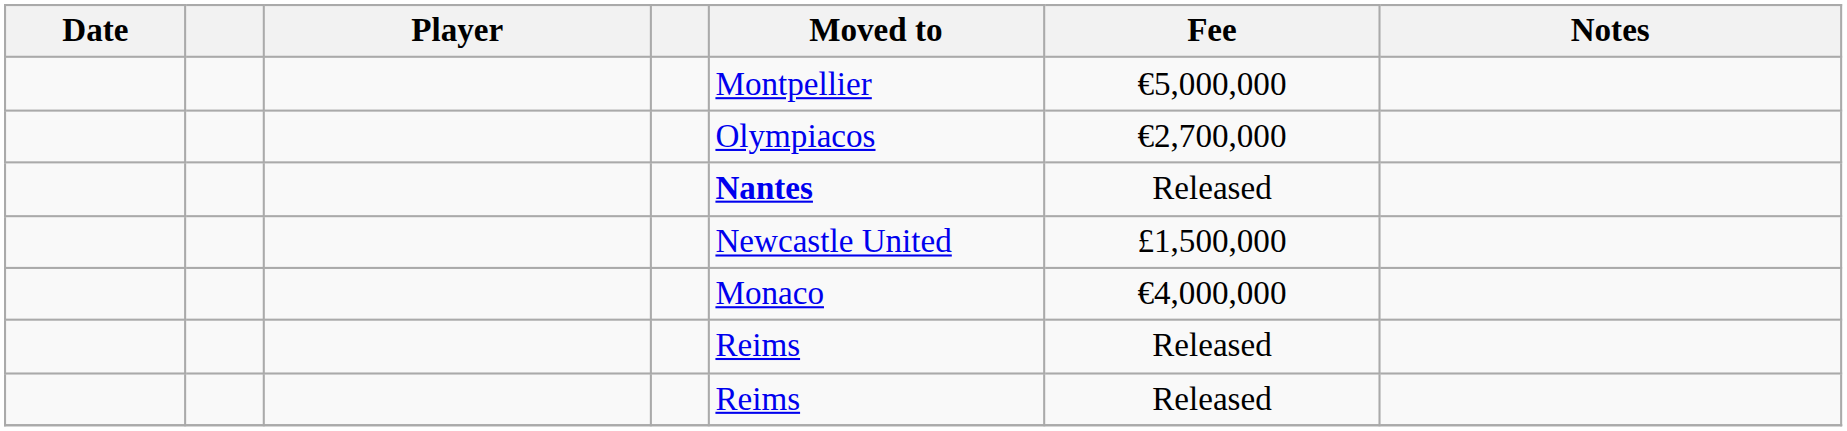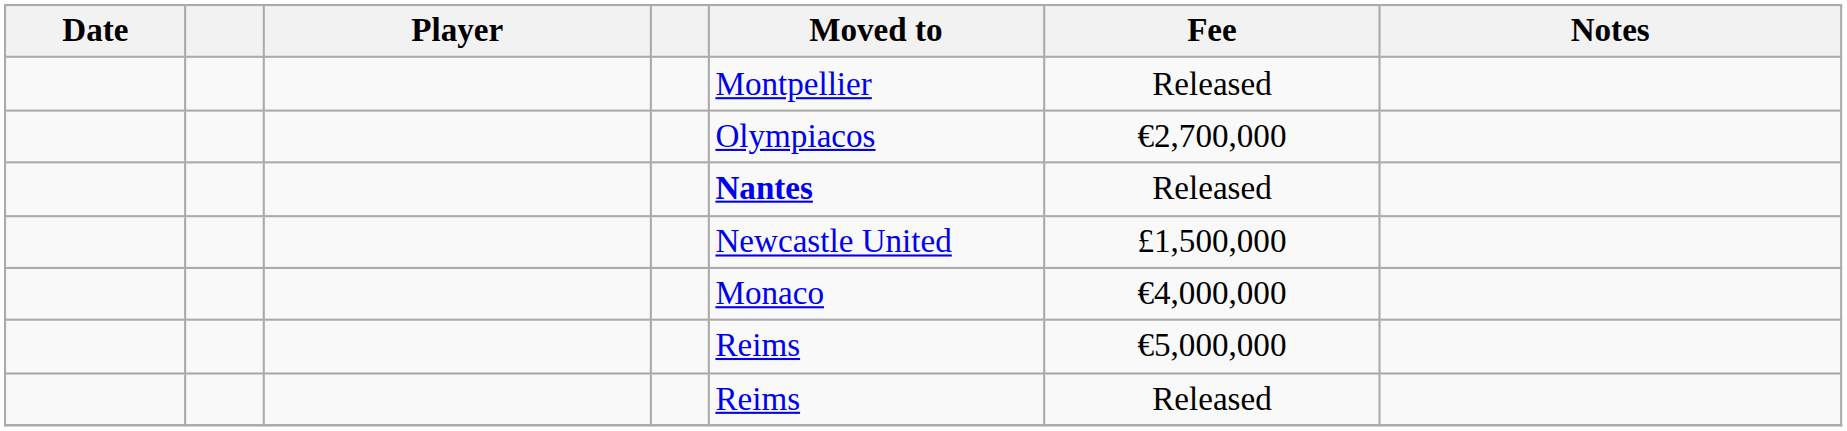(1212, 83) €5,000,000 -> (1212, 83) Released
(1212, 345) Released -> (1212, 345) €5,000,000
